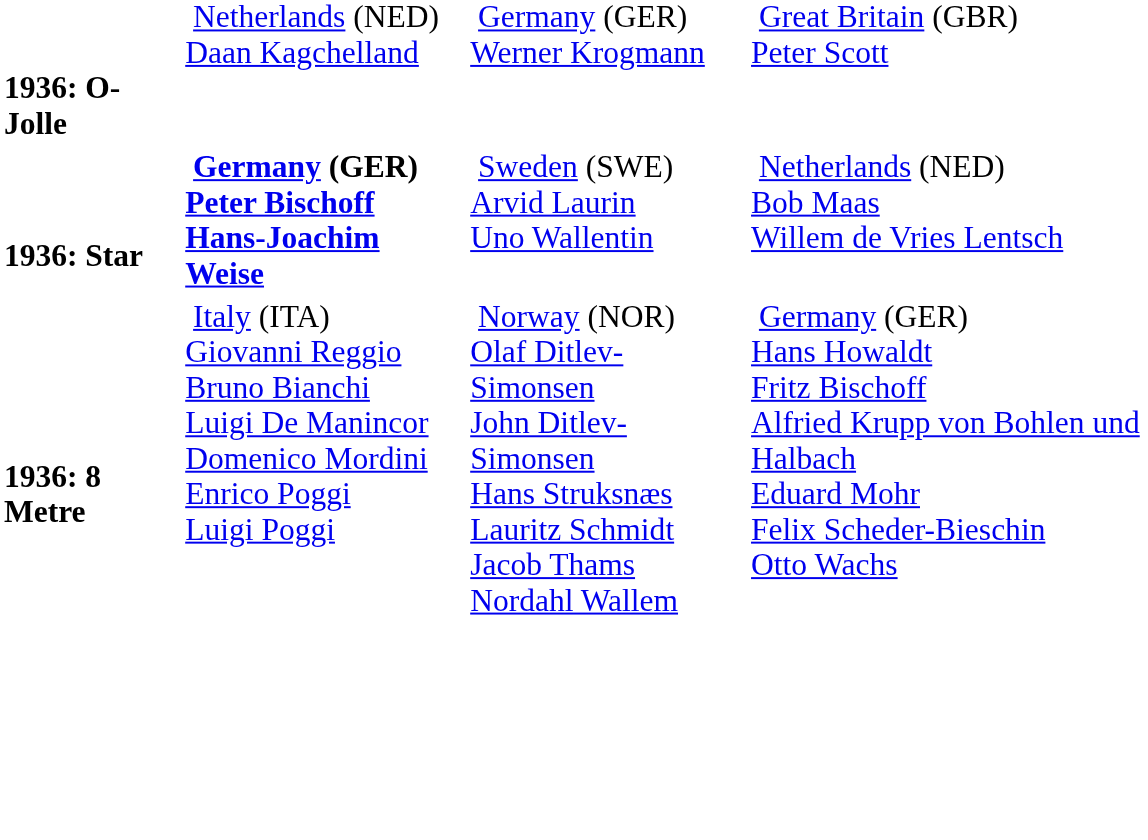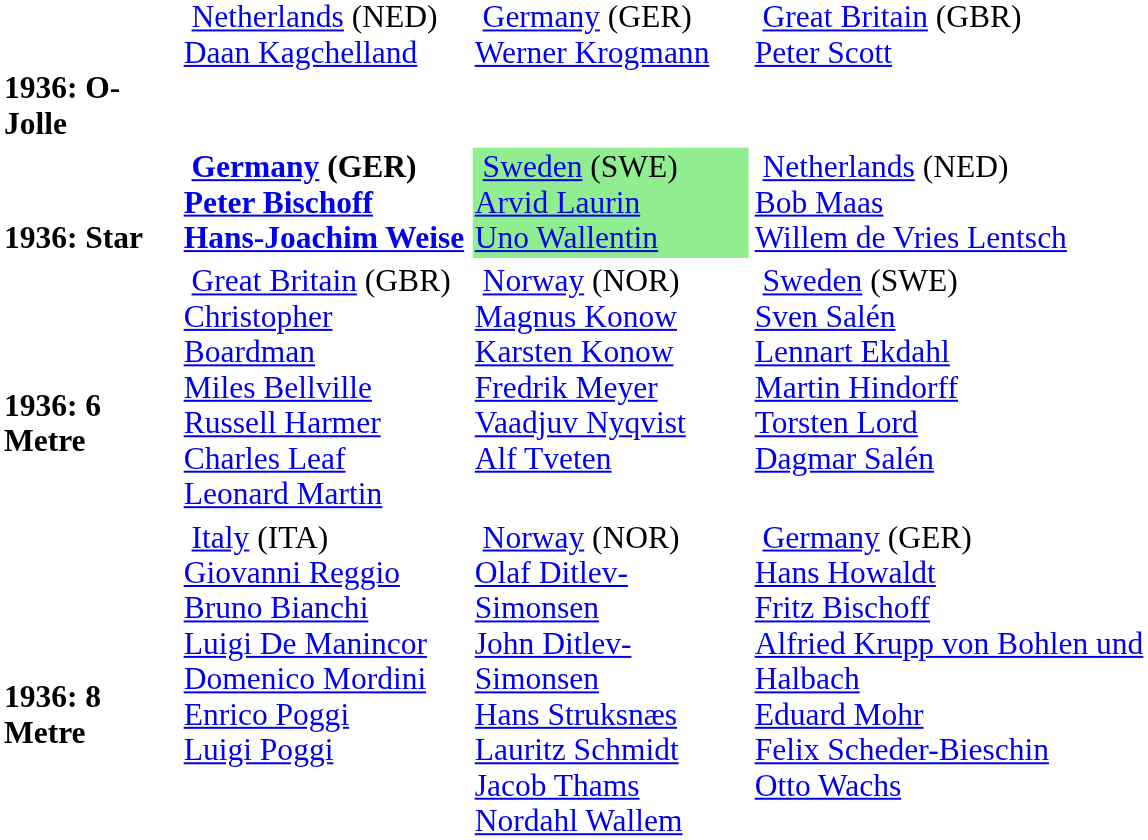(572, 202) no background -> (576, 202) lightgreen background
+ row: (52, 422)
